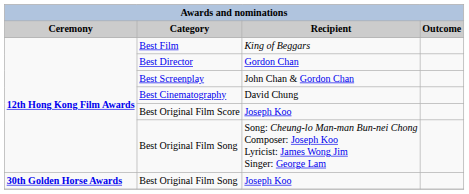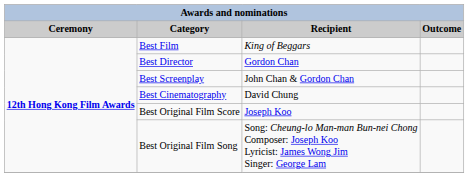- row: (188, 180)
